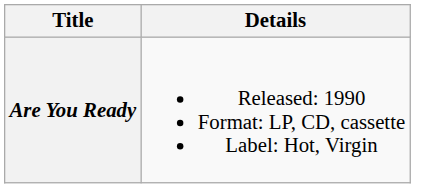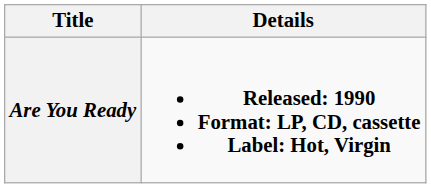(275, 122) normal -> (283, 122) bold
